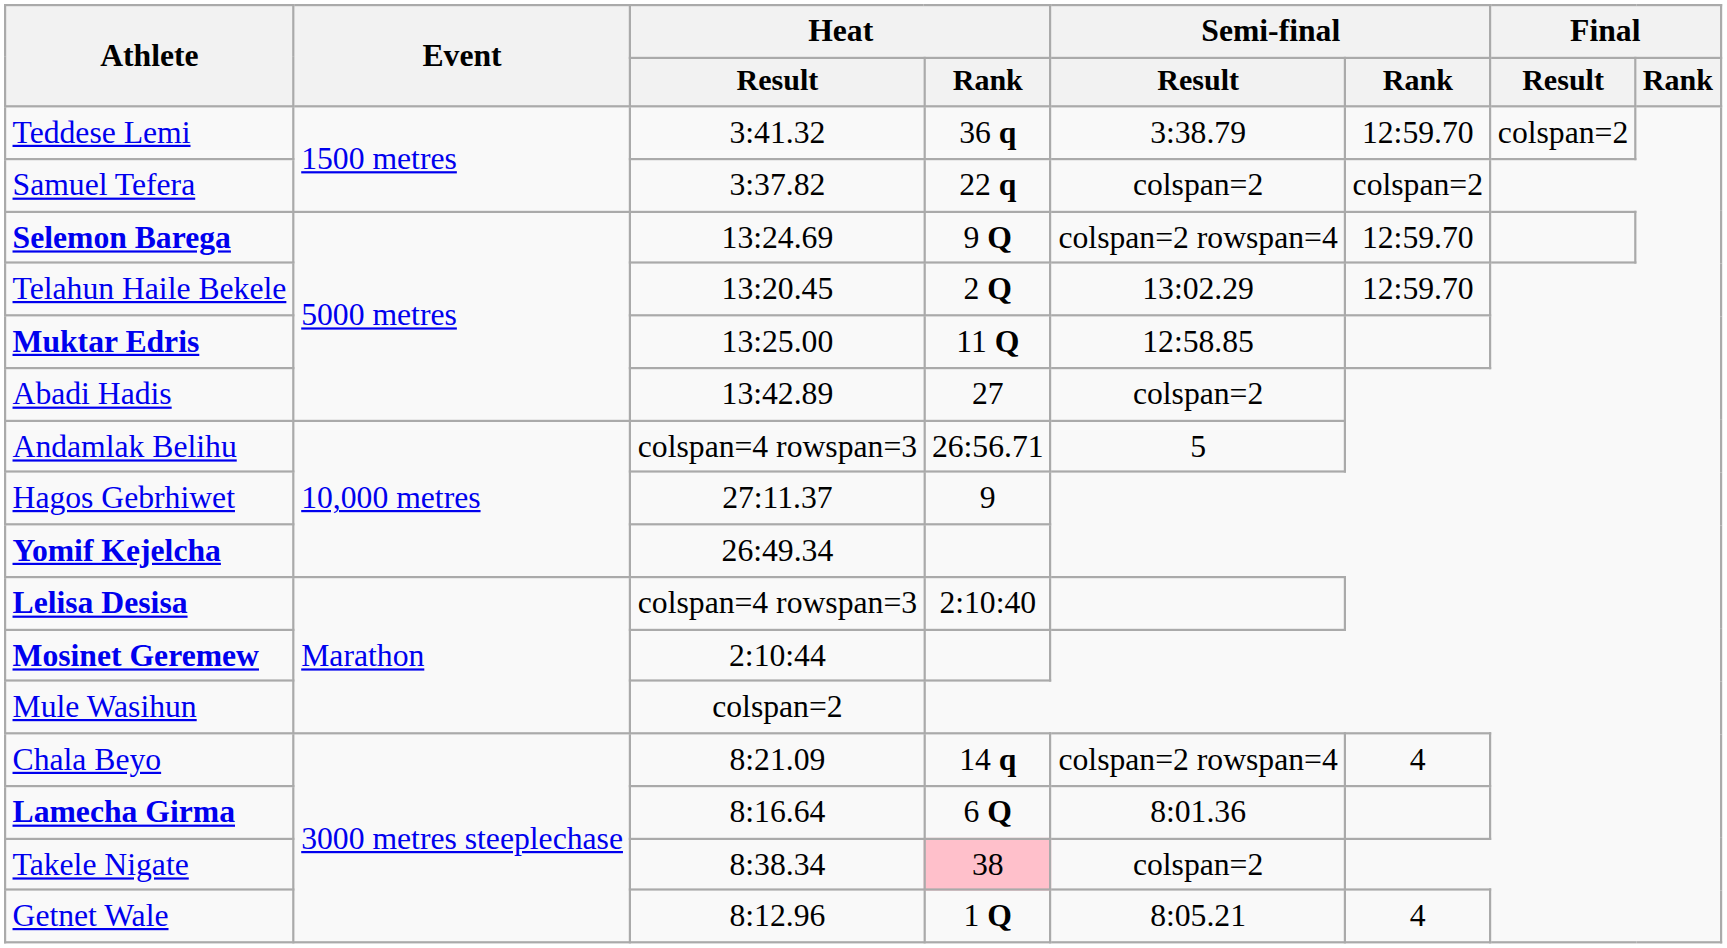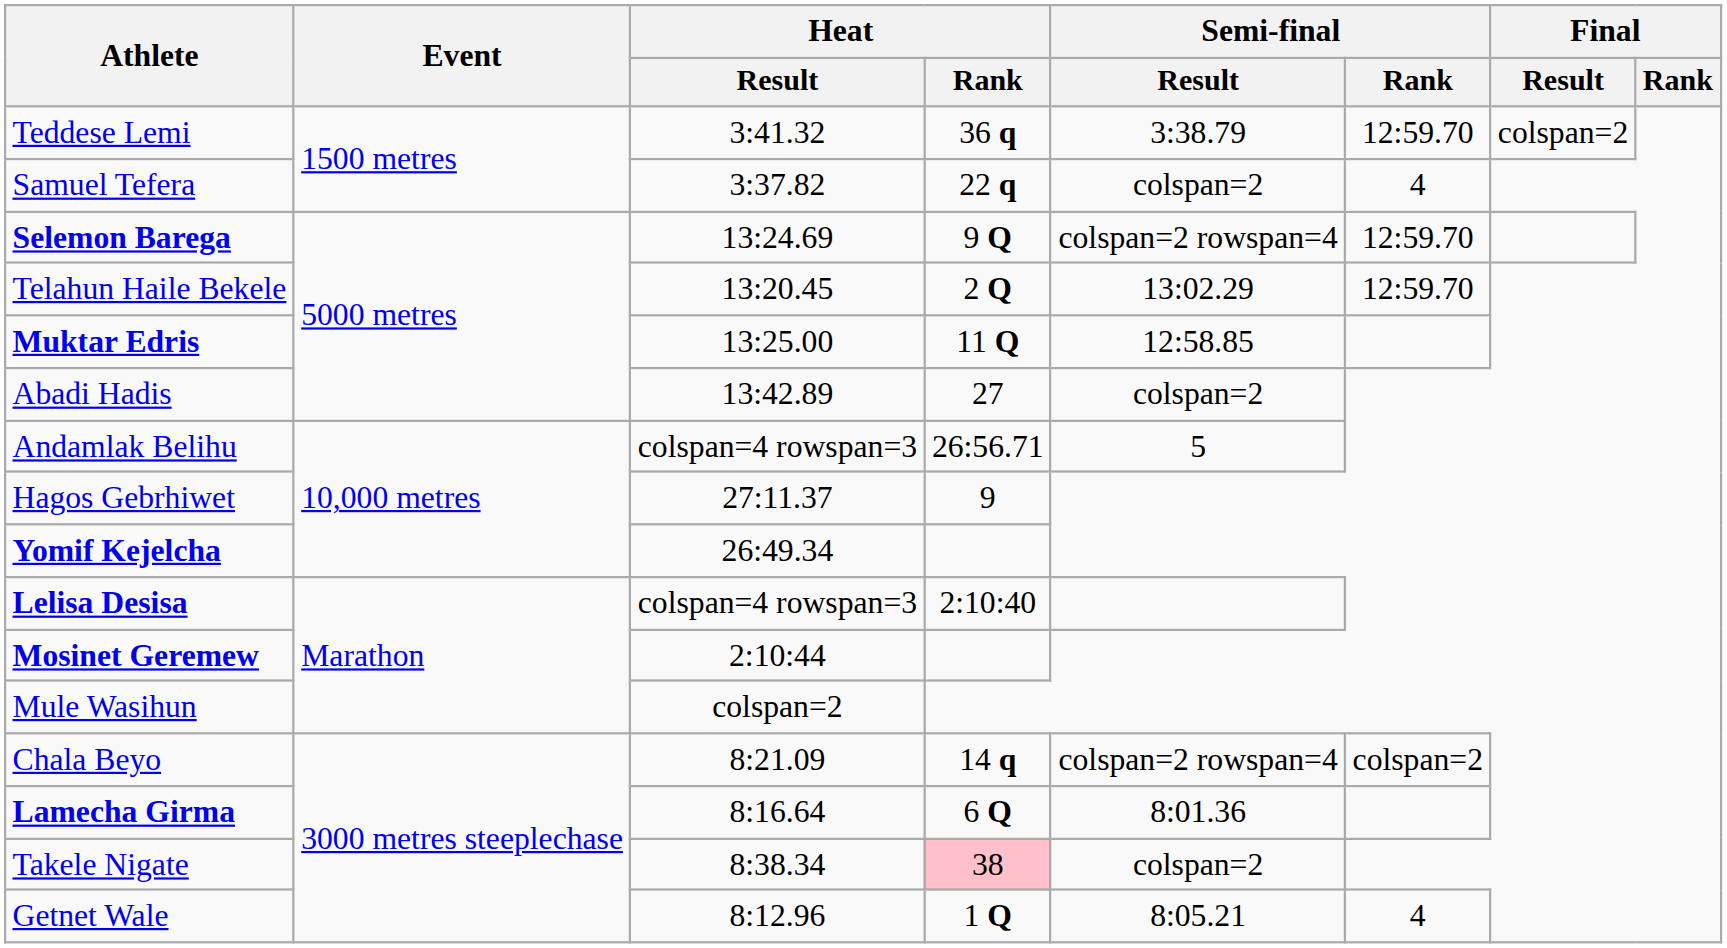(1418, 184) colspan=2 -> (1418, 184) 4
(1418, 759) 4 -> (1418, 759) colspan=2
